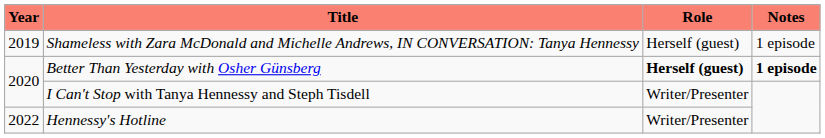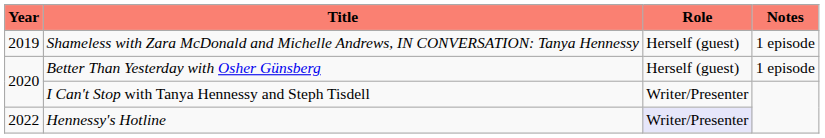(695, 69) bold -> (693, 69) normal
(786, 69) bold -> (785, 69) normal
(697, 120) no background -> (697, 120) lavender background
